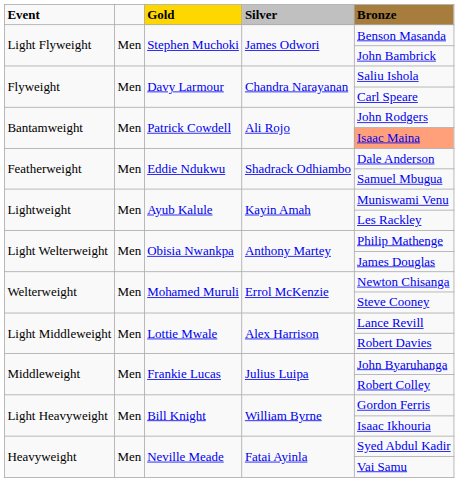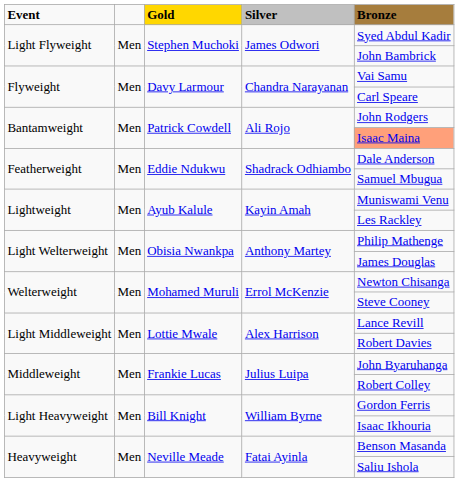(402, 35) Benson Masanda -> (404, 35) Syed Abdul Kadir
(388, 76) Saliu Ishola -> (382, 76) Vai Samu
(404, 446) Syed Abdul Kadir -> (402, 446) Benson Masanda
(382, 466) Vai Samu -> (388, 466) Saliu Ishola
